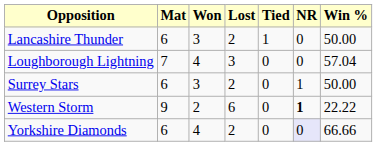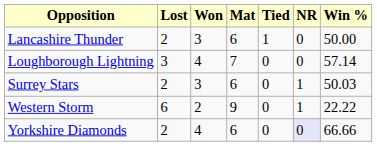columns swapped: (173, 15) <-> (242, 15)
(340, 61) 57.04 -> (340, 61) 57.14
(340, 84) 50.00 -> (340, 84) 50.03
(300, 107) bold -> (300, 107) normal
